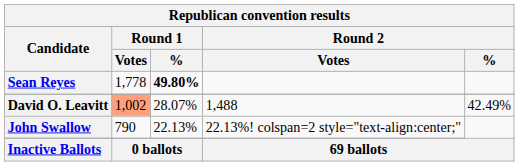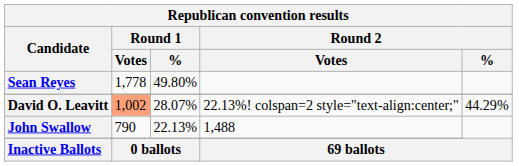(176, 82) bold -> (175, 82) normal
(222, 104) 1,488 -> (331, 104) 22.13%! colspan=2 style="text-align:center;"
(489, 104) 42.49% -> (487, 104) 44.29%
(333, 127) 22.13%! colspan=2 style="text-align:center;" -> (219, 127) 1,488
